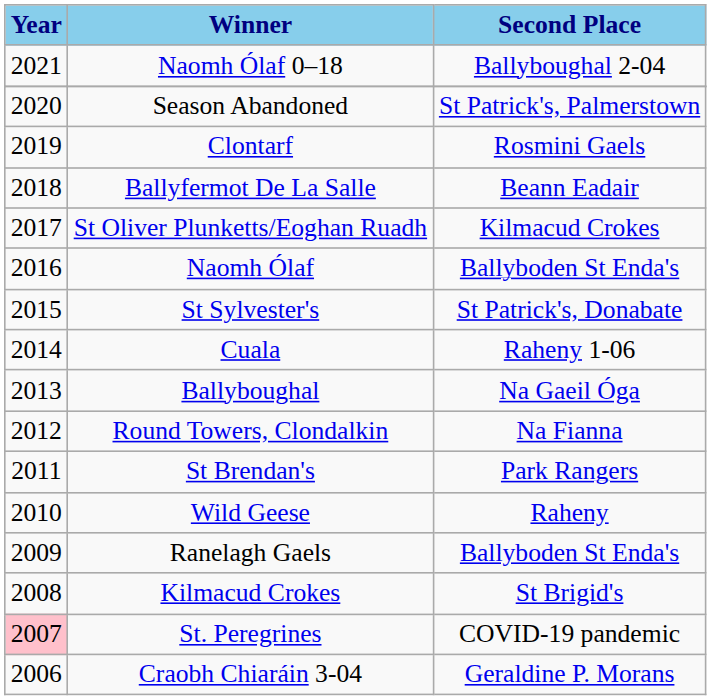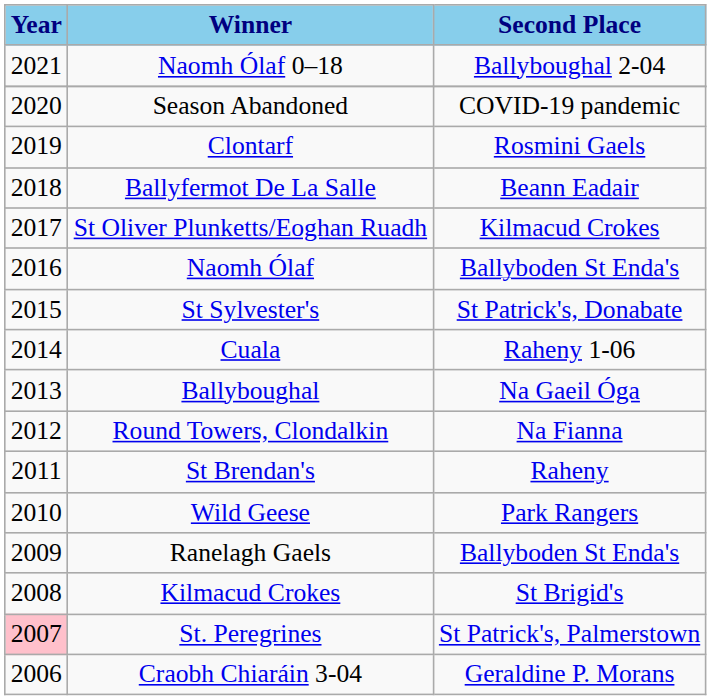(570, 106) St Patrick's, Palmerstown -> (570, 106) COVID-19 pandemic
(570, 471) Park Rangers -> (570, 471) Raheny
(570, 512) Raheny -> (570, 512) Park Rangers
(570, 633) COVID-19 pandemic -> (570, 633) St Patrick's, Palmerstown
